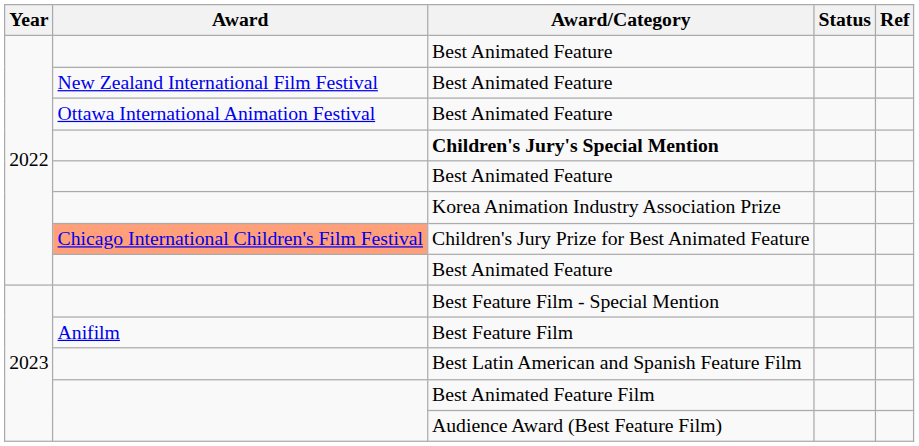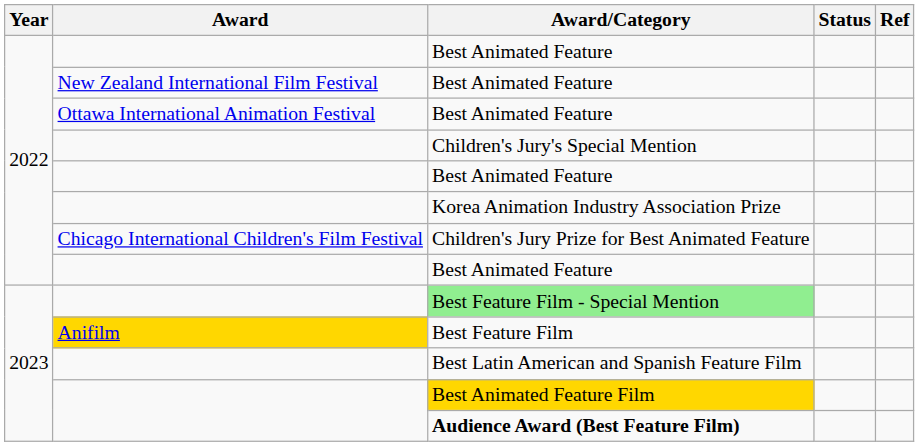(575, 144) bold -> (564, 144) normal
(240, 238) lightsalmon background -> (240, 238) no background
(576, 301) no background -> (576, 301) lightgreen background
(89, 332) no background -> (89, 332) gold background
(543, 394) no background -> (543, 394) gold background
(577, 425) normal -> (586, 425) bold
